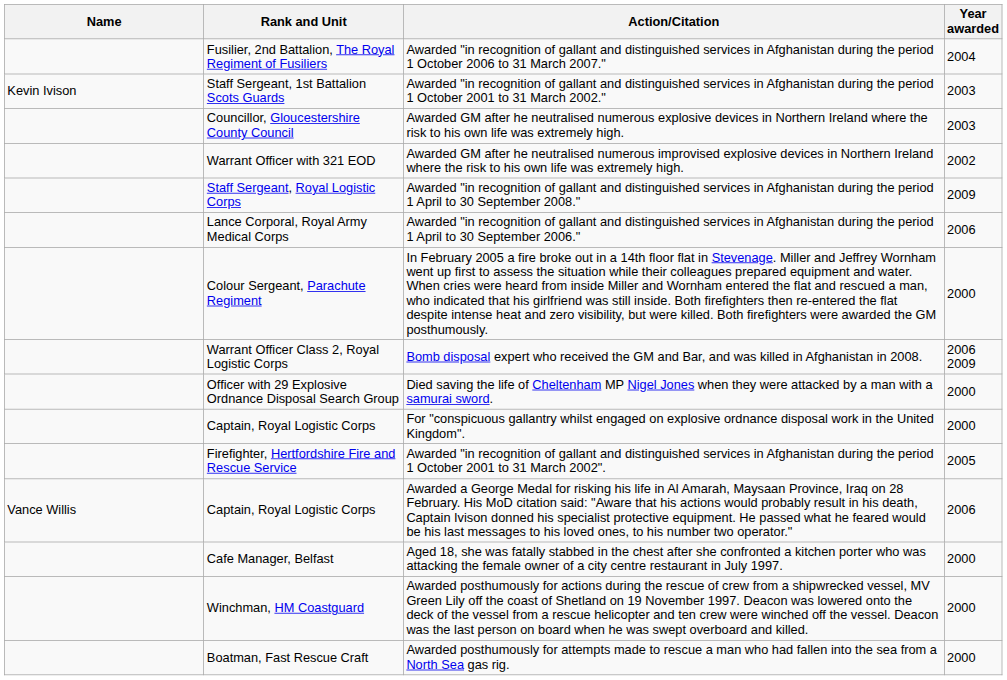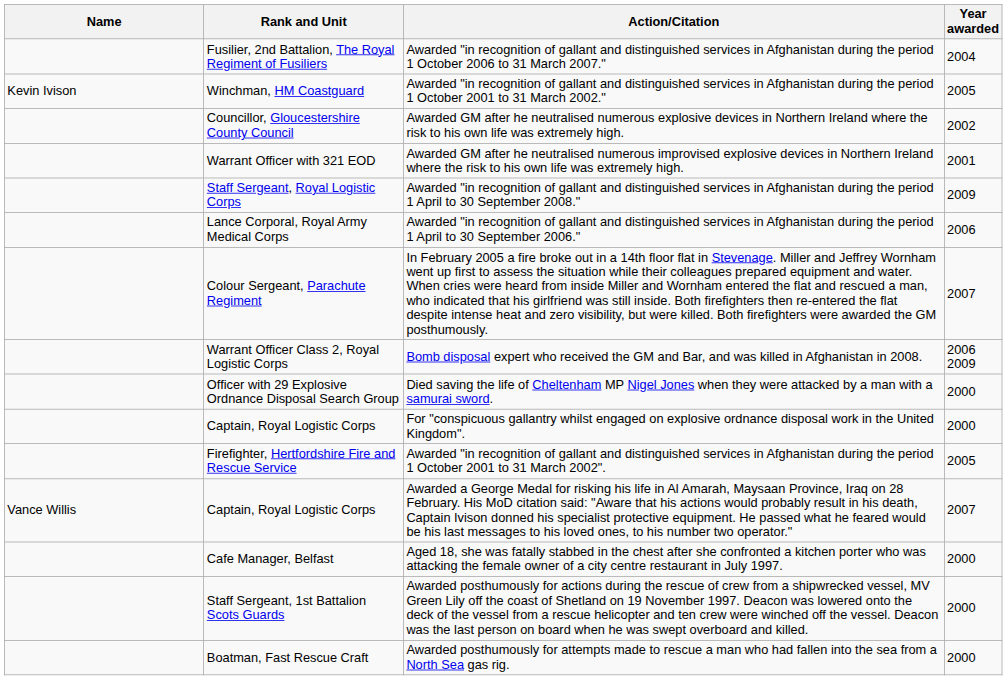(286, 91) Staff Sergeant, 1st Battalion Scots Guards -> (285, 91) Winchman, HM Coastguard
(961, 91) 2003 -> (961, 91) 2005
(961, 125) 2003 -> (961, 125) 2002
(961, 160) 2002 -> (961, 160) 2001
(961, 293) 2000 -> (961, 293) 2007
(961, 510) 2006 -> (961, 510) 2007
(285, 608) Winchman, HM Coastguard -> (286, 608) Staff Sergeant, 1st Battalion Scots Guards
